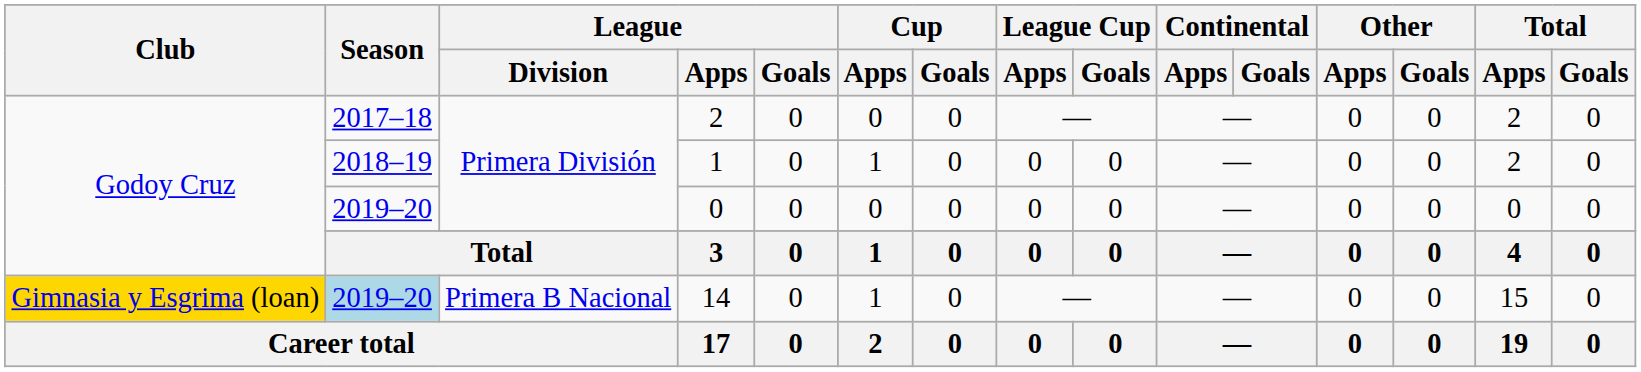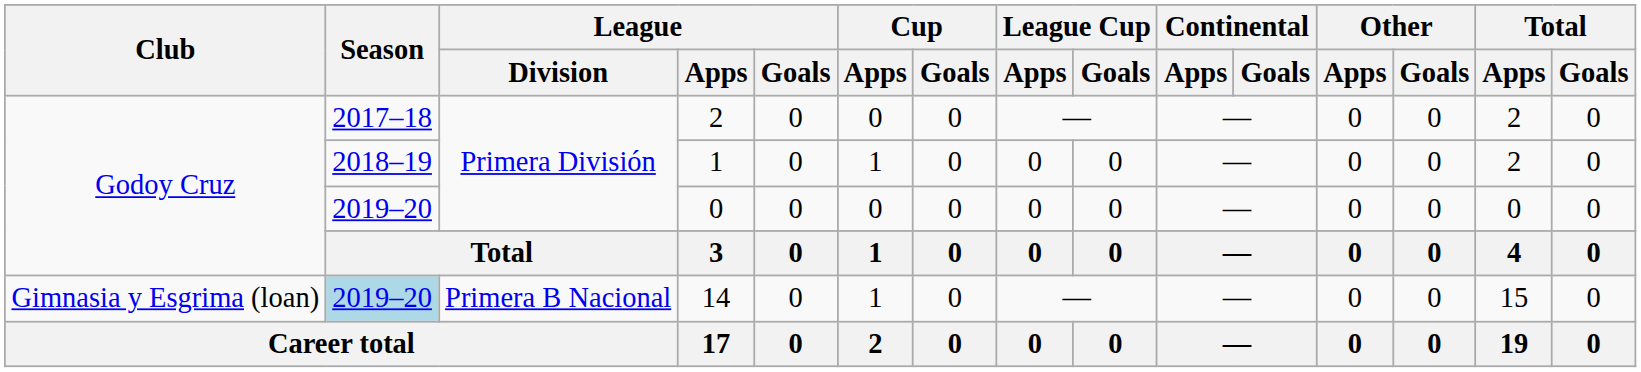(165, 298) gold background -> (165, 298) no background
